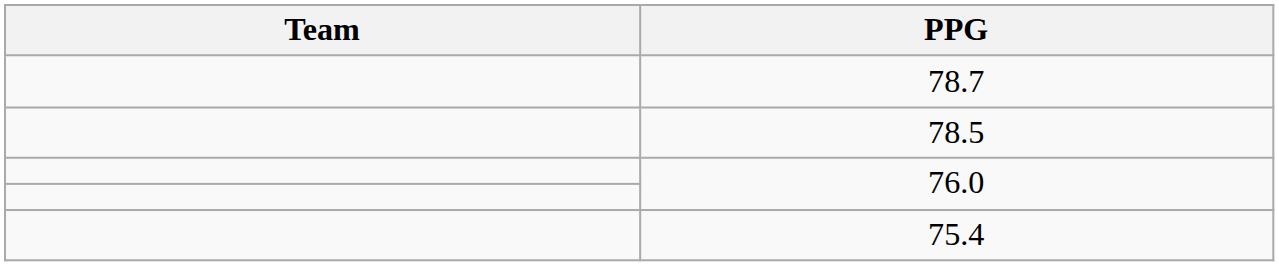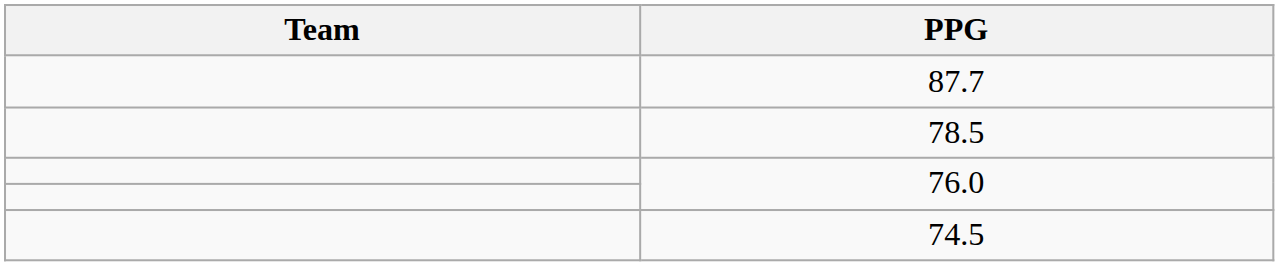(956, 81) 78.7 -> (956, 81) 87.7
(956, 234) 75.4 -> (956, 234) 74.5
